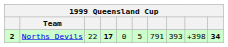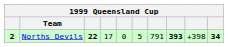(93, 36) normal -> (93, 36) bold
(108, 36) bold -> (108, 36) normal
(176, 36) normal -> (176, 36) bold
